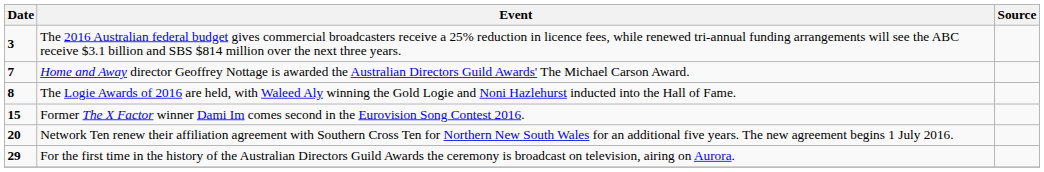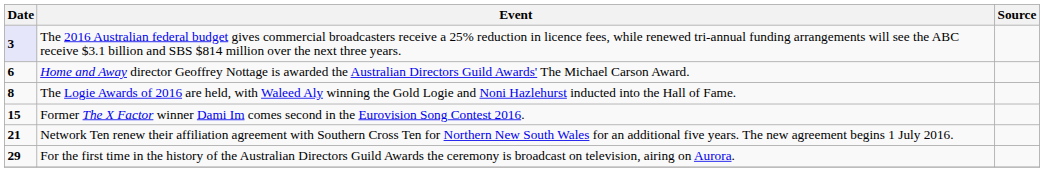(11, 43) no background -> (11, 43) lavender background
(11, 72) 7 -> (11, 72) 6
(14, 135) 20 -> (14, 135) 21
